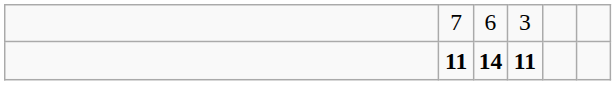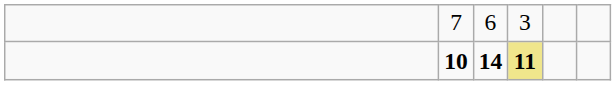(456, 60) 11 -> (456, 60) 10
(525, 60) no background -> (525, 60) khaki background
